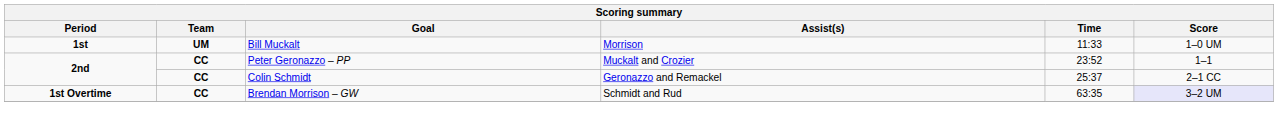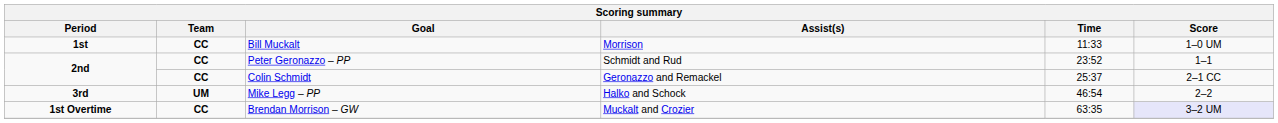(201, 45) UM -> (201, 45) CC
(649, 61) Muckalt and Crozier -> (642, 61) Schmidt and Rud
+ row: (284, 93)
(642, 93) Schmidt and Rud -> (649, 110) Muckalt and Crozier
